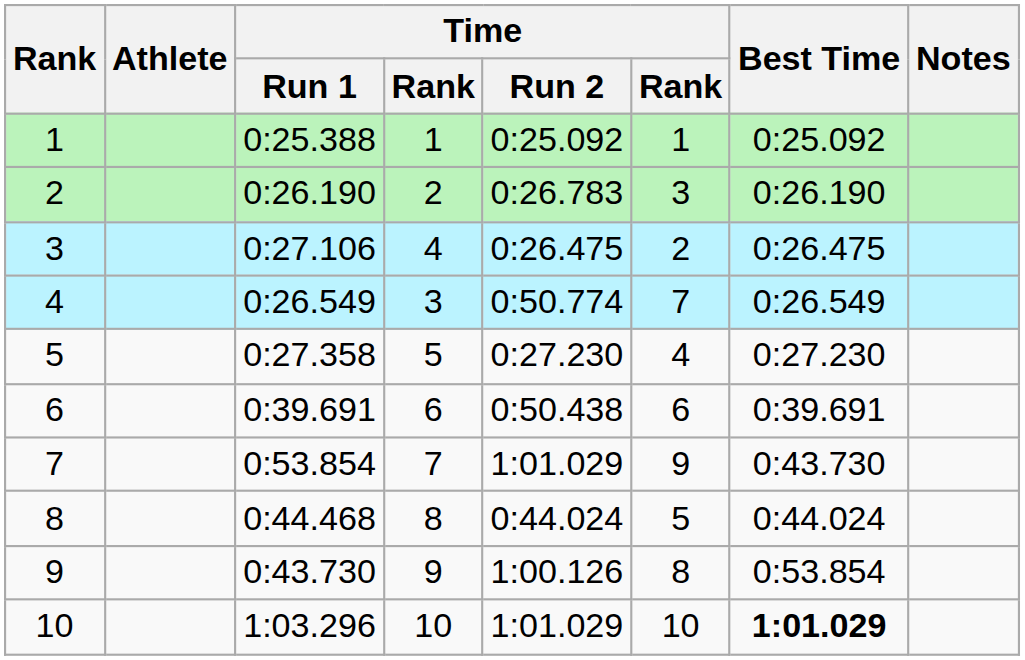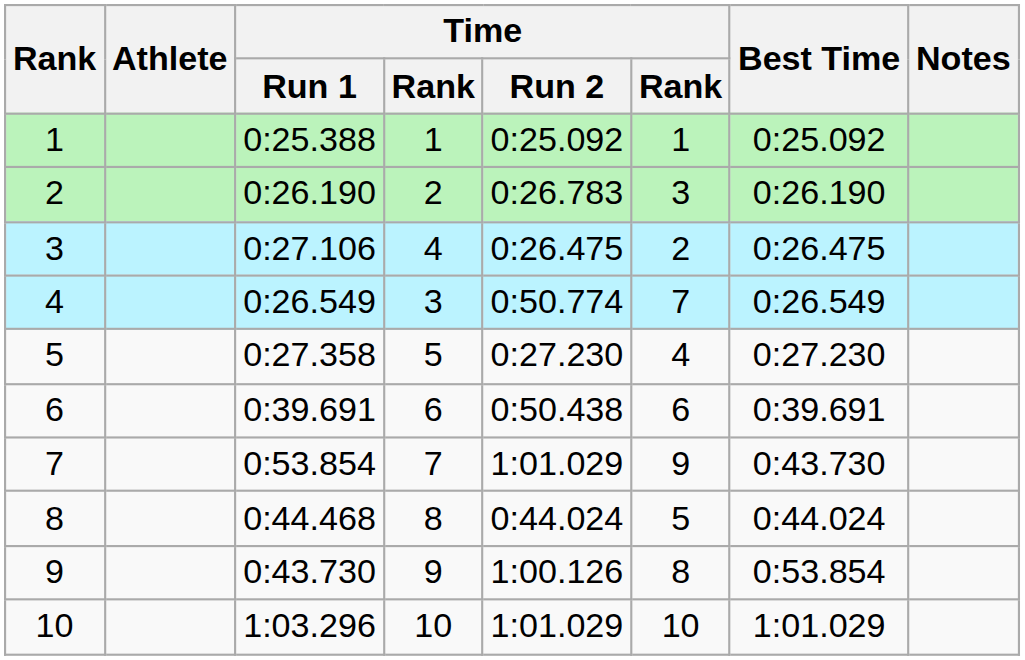(819, 626) bold -> (819, 626) normal
